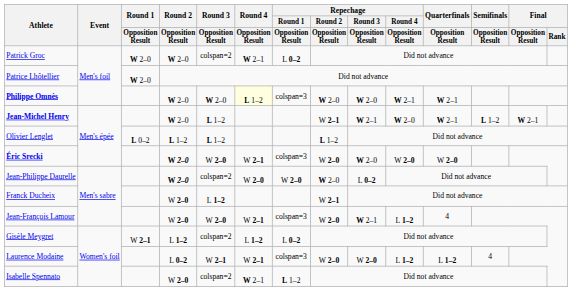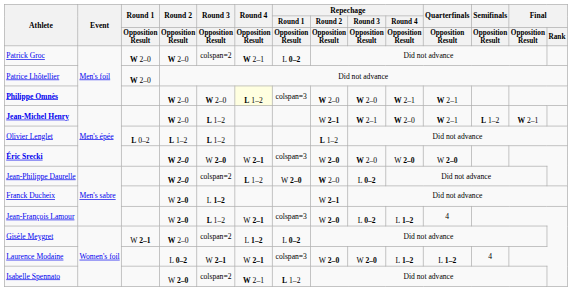(254, 180) W 2–0 -> (254, 180) L 1–2
(216, 220) W 2–0 -> (216, 220) L 1–2
(367, 220) W 2–1 -> (367, 220) L 0–2
(178, 240) L 1–2 -> (178, 240) W 2–0
